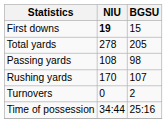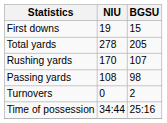(105, 29) bold -> (105, 29) normal
rows swapped: (39, 77) <-> (39, 61)
